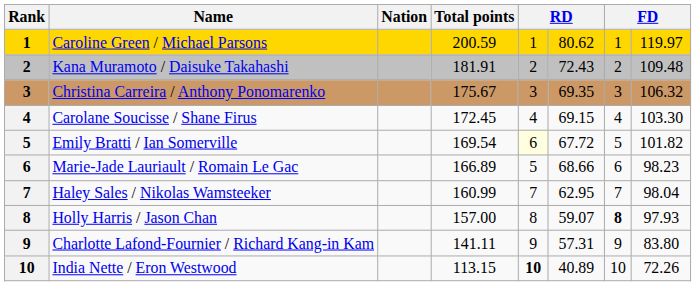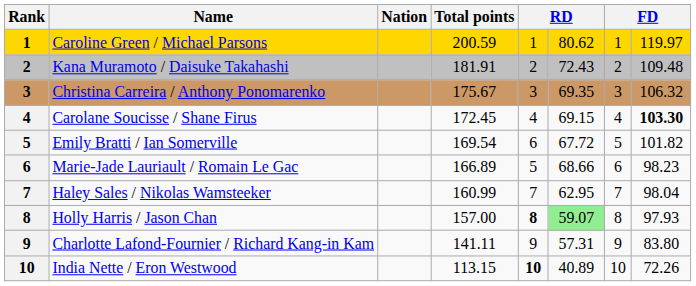(661, 117) normal -> (661, 117) bold
(533, 142) lightyellow background -> (533, 142) no background
(533, 218) normal -> (533, 218) bold
(576, 218) no background -> (576, 218) lightgreen background
(618, 218) bold -> (618, 218) normal
